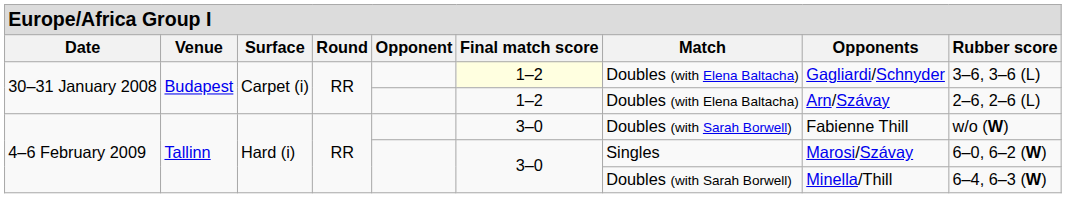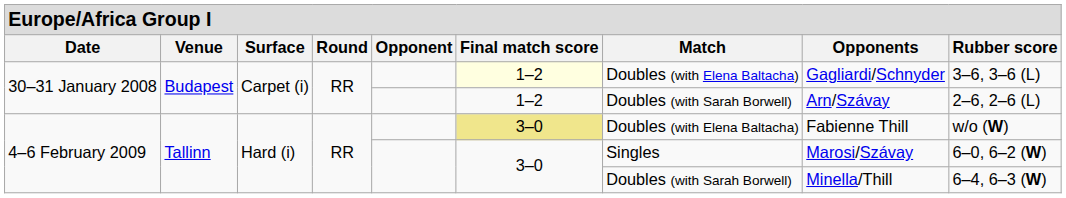(702, 100) Doubles (with Elena Baltacha) -> (699, 100) Doubles (with Sarah Borwell)
(529, 126) no background -> (529, 126) khaki background
(699, 126) Doubles (with Sarah Borwell) -> (702, 126) Doubles (with Elena Baltacha)
